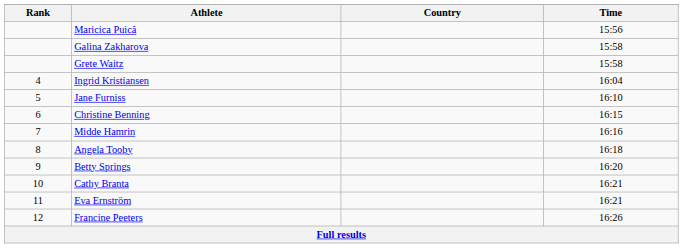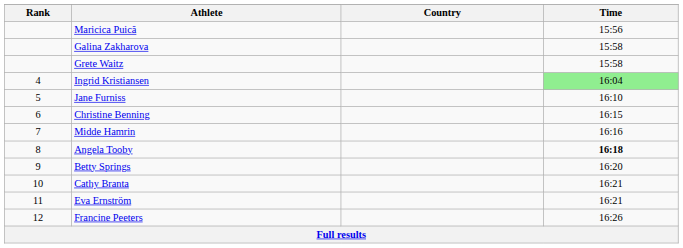(611, 81) no background -> (611, 81) lightgreen background
(611, 149) normal -> (611, 149) bold
